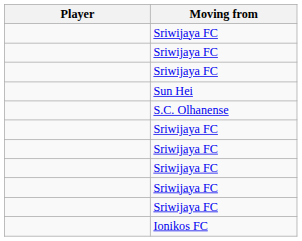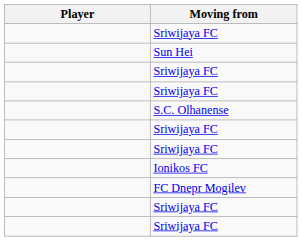(186, 52) Sriwijaya FC -> (173, 52) Sun Hei
(173, 91) Sun Hei -> (186, 91) Sriwijaya FC
(186, 168) Sriwijaya FC -> (181, 168) Ionikos FC
(186, 187) Sriwijaya FC -> (200, 187) FC Dnepr Mogilev
(181, 226) Ionikos FC -> (186, 226) Sriwijaya FC
